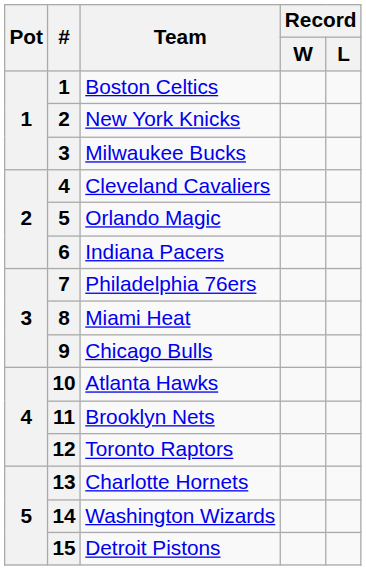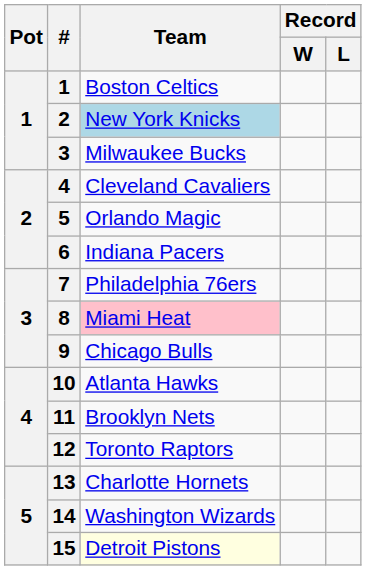(163, 119) no background -> (163, 119) lightblue background
(138, 317) no background -> (138, 317) pink background
(153, 548) no background -> (153, 548) lightyellow background
